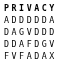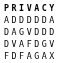(14, 44) D -> (14, 44) V
(14, 56) V -> (14, 56) D
(37, 56) D -> (37, 56) G
